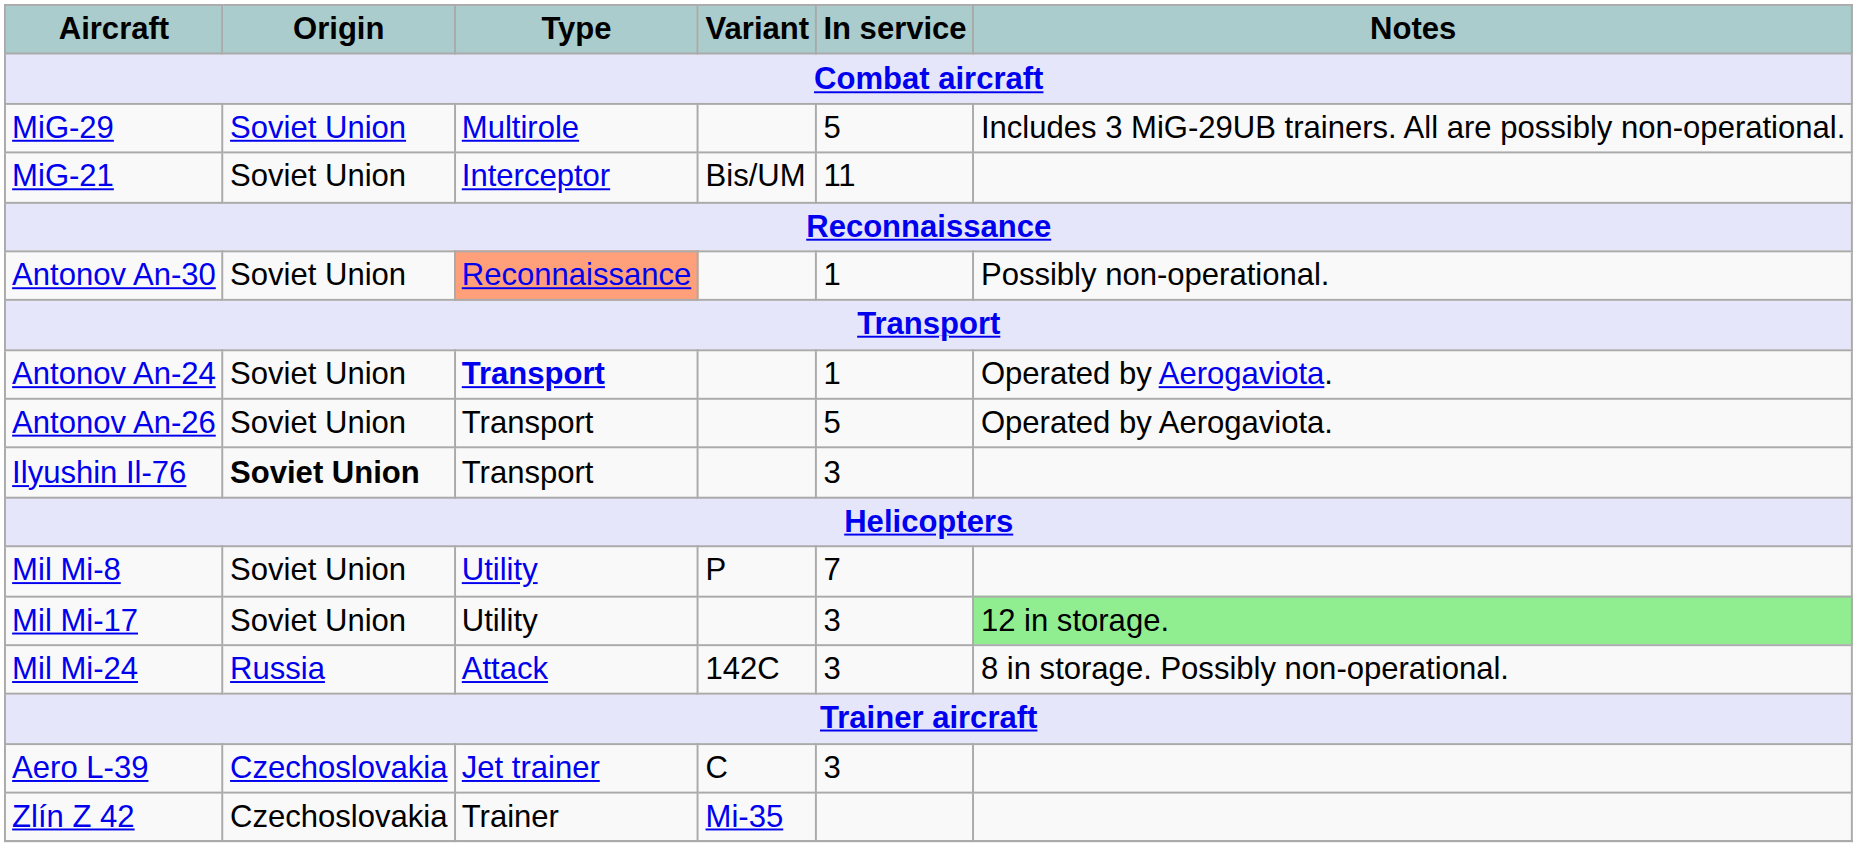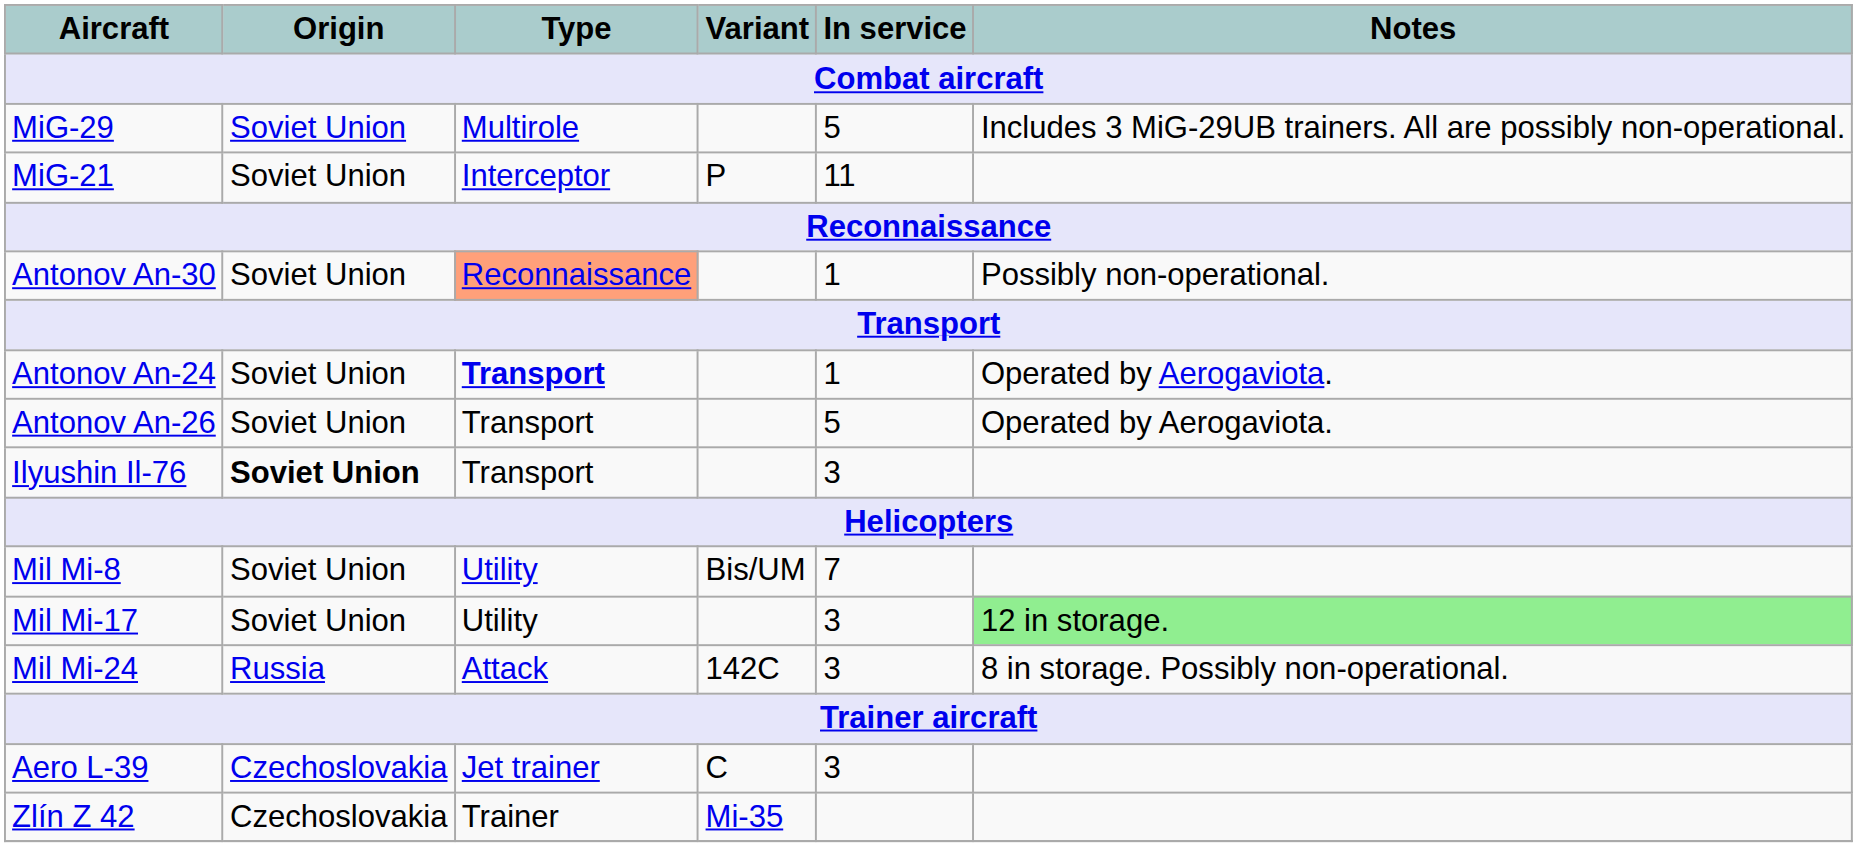(756, 176) Bis/UM -> (716, 176) P
(716, 570) P -> (756, 570) Bis/UM
